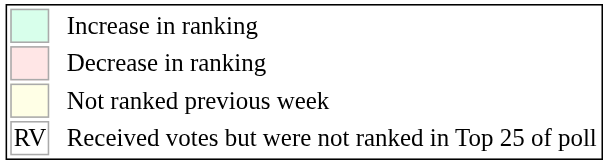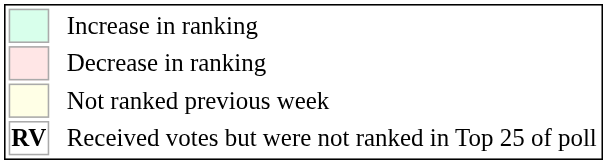(30, 137) normal -> (29, 137) bold
